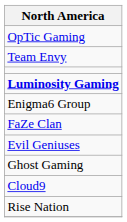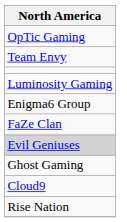(63, 83) bold -> (60, 83) normal
(44, 145) no background -> (44, 145) lightgrey background
